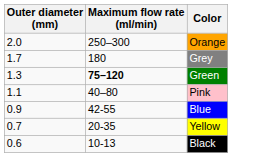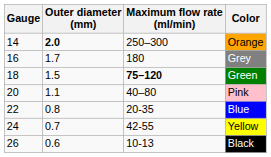+ column: (23, 19)
(14, 42) normal -> (53, 42) bold
(14, 76) 1.3 -> (53, 76) 1.5
(14, 110) 0.9 -> (53, 110) 0.8
(102, 110) 42-55 -> (140, 110) 20-35
(102, 127) 20-35 -> (140, 127) 42-55
